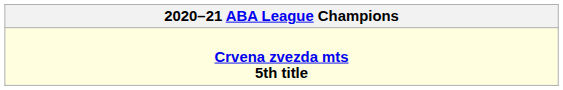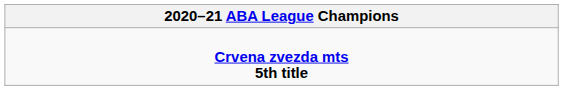(282, 65) lightyellow background -> (282, 65) no background
